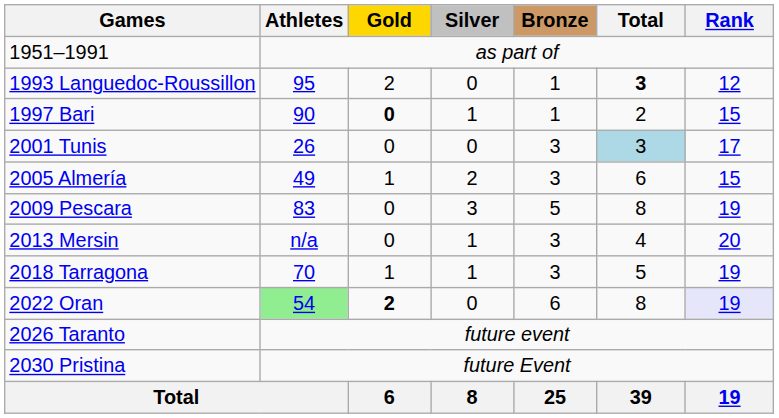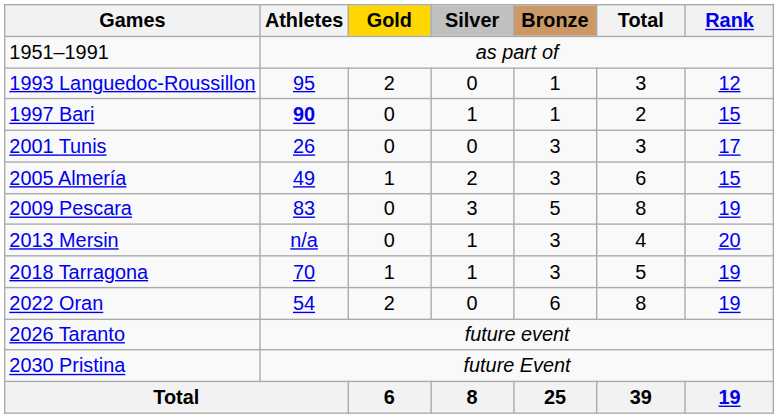(641, 84) bold -> (641, 84) normal
(304, 115) normal -> (304, 115) bold
(389, 115) bold -> (389, 115) normal
(641, 146) lightblue background -> (641, 146) no background
(304, 303) lightgreen background -> (304, 303) no background
(389, 303) bold -> (389, 303) normal
(730, 303) lavender background -> (730, 303) no background
